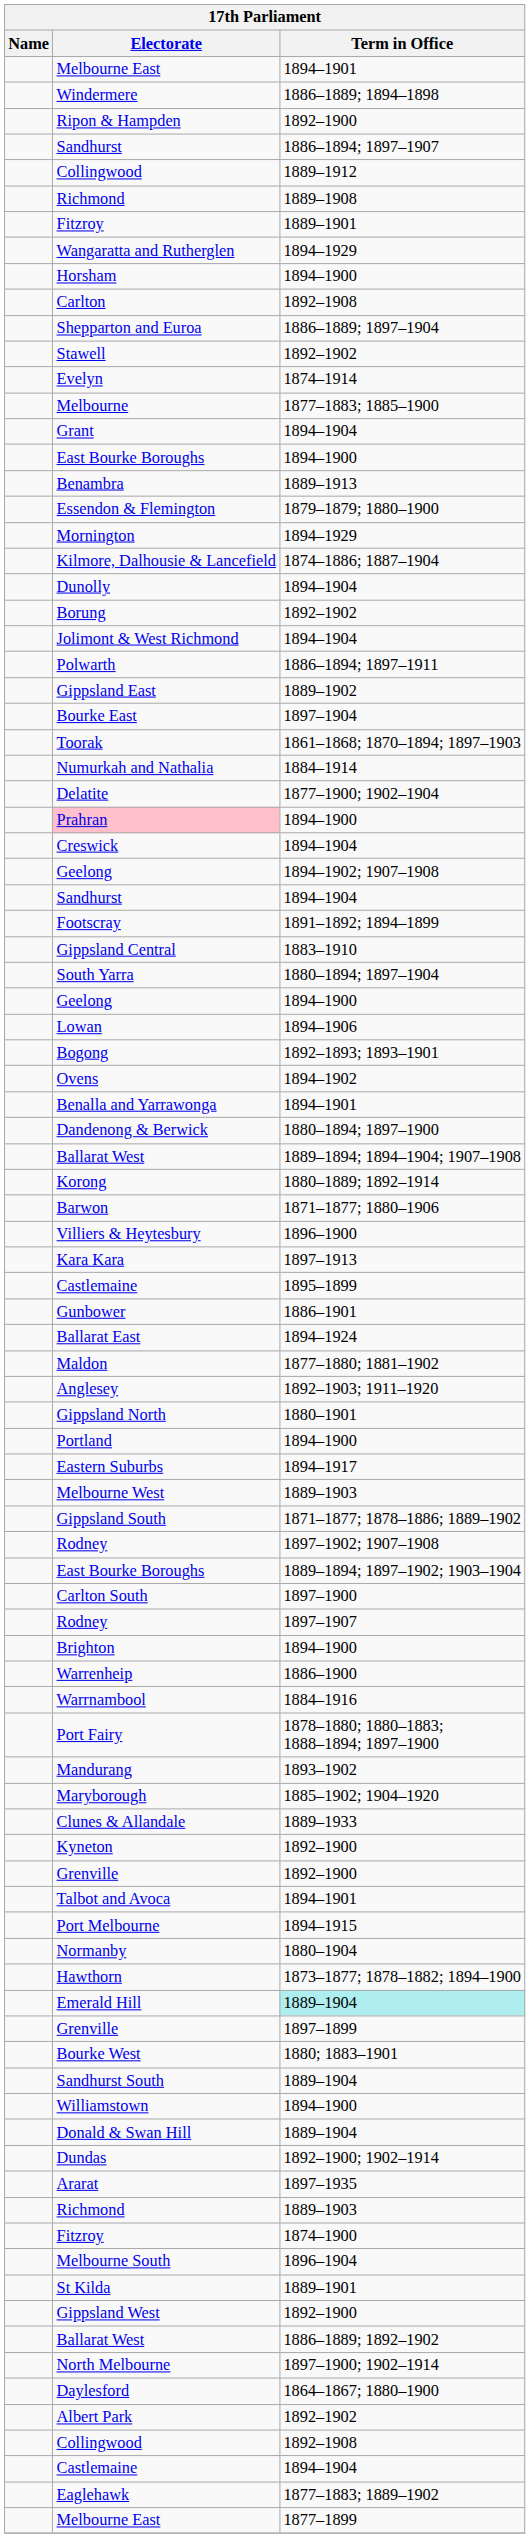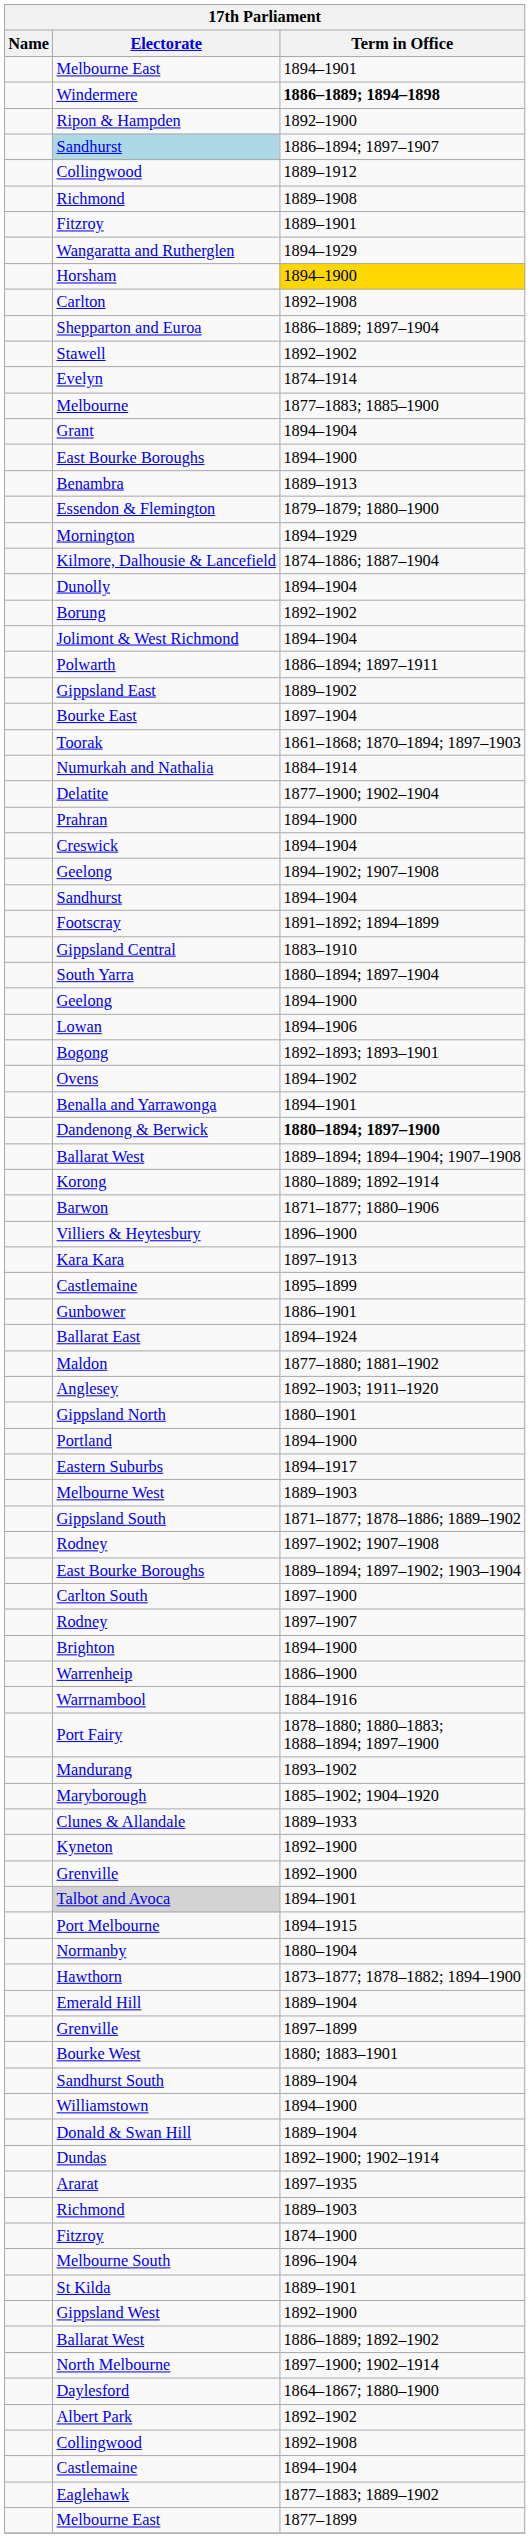(361, 95) normal -> (362, 95) bold
(89, 146) no background -> (89, 146) lightblue background
(320, 276) no background -> (320, 276) gold background
(82, 819) pink background -> (82, 819) no background
(361, 1130) normal -> (362, 1130) bold
(113, 1899) no background -> (113, 1899) lightgrey background
(320, 2002) paleturquoise background -> (320, 2002) no background
